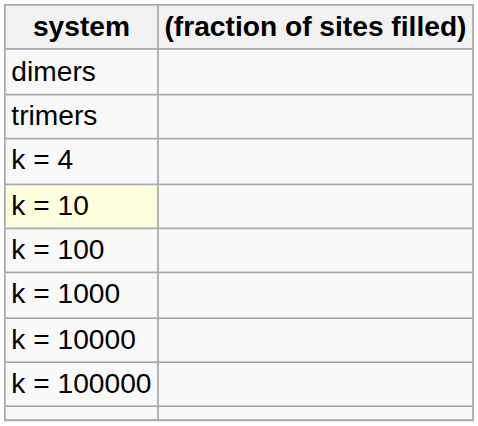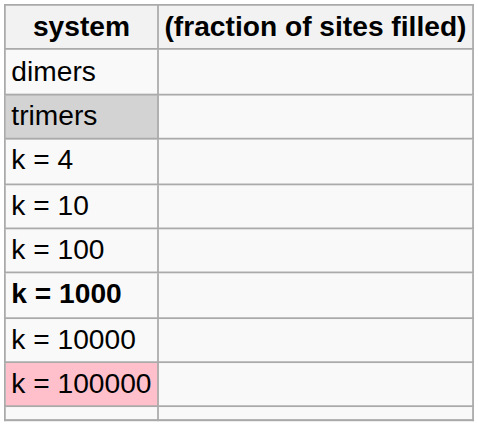(54, 116) no background -> (54, 116) lightgrey background
(50, 205) lightyellow background -> (50, 205) no background
(66, 294) normal -> (67, 294) bold
(81, 384) no background -> (81, 384) pink background
